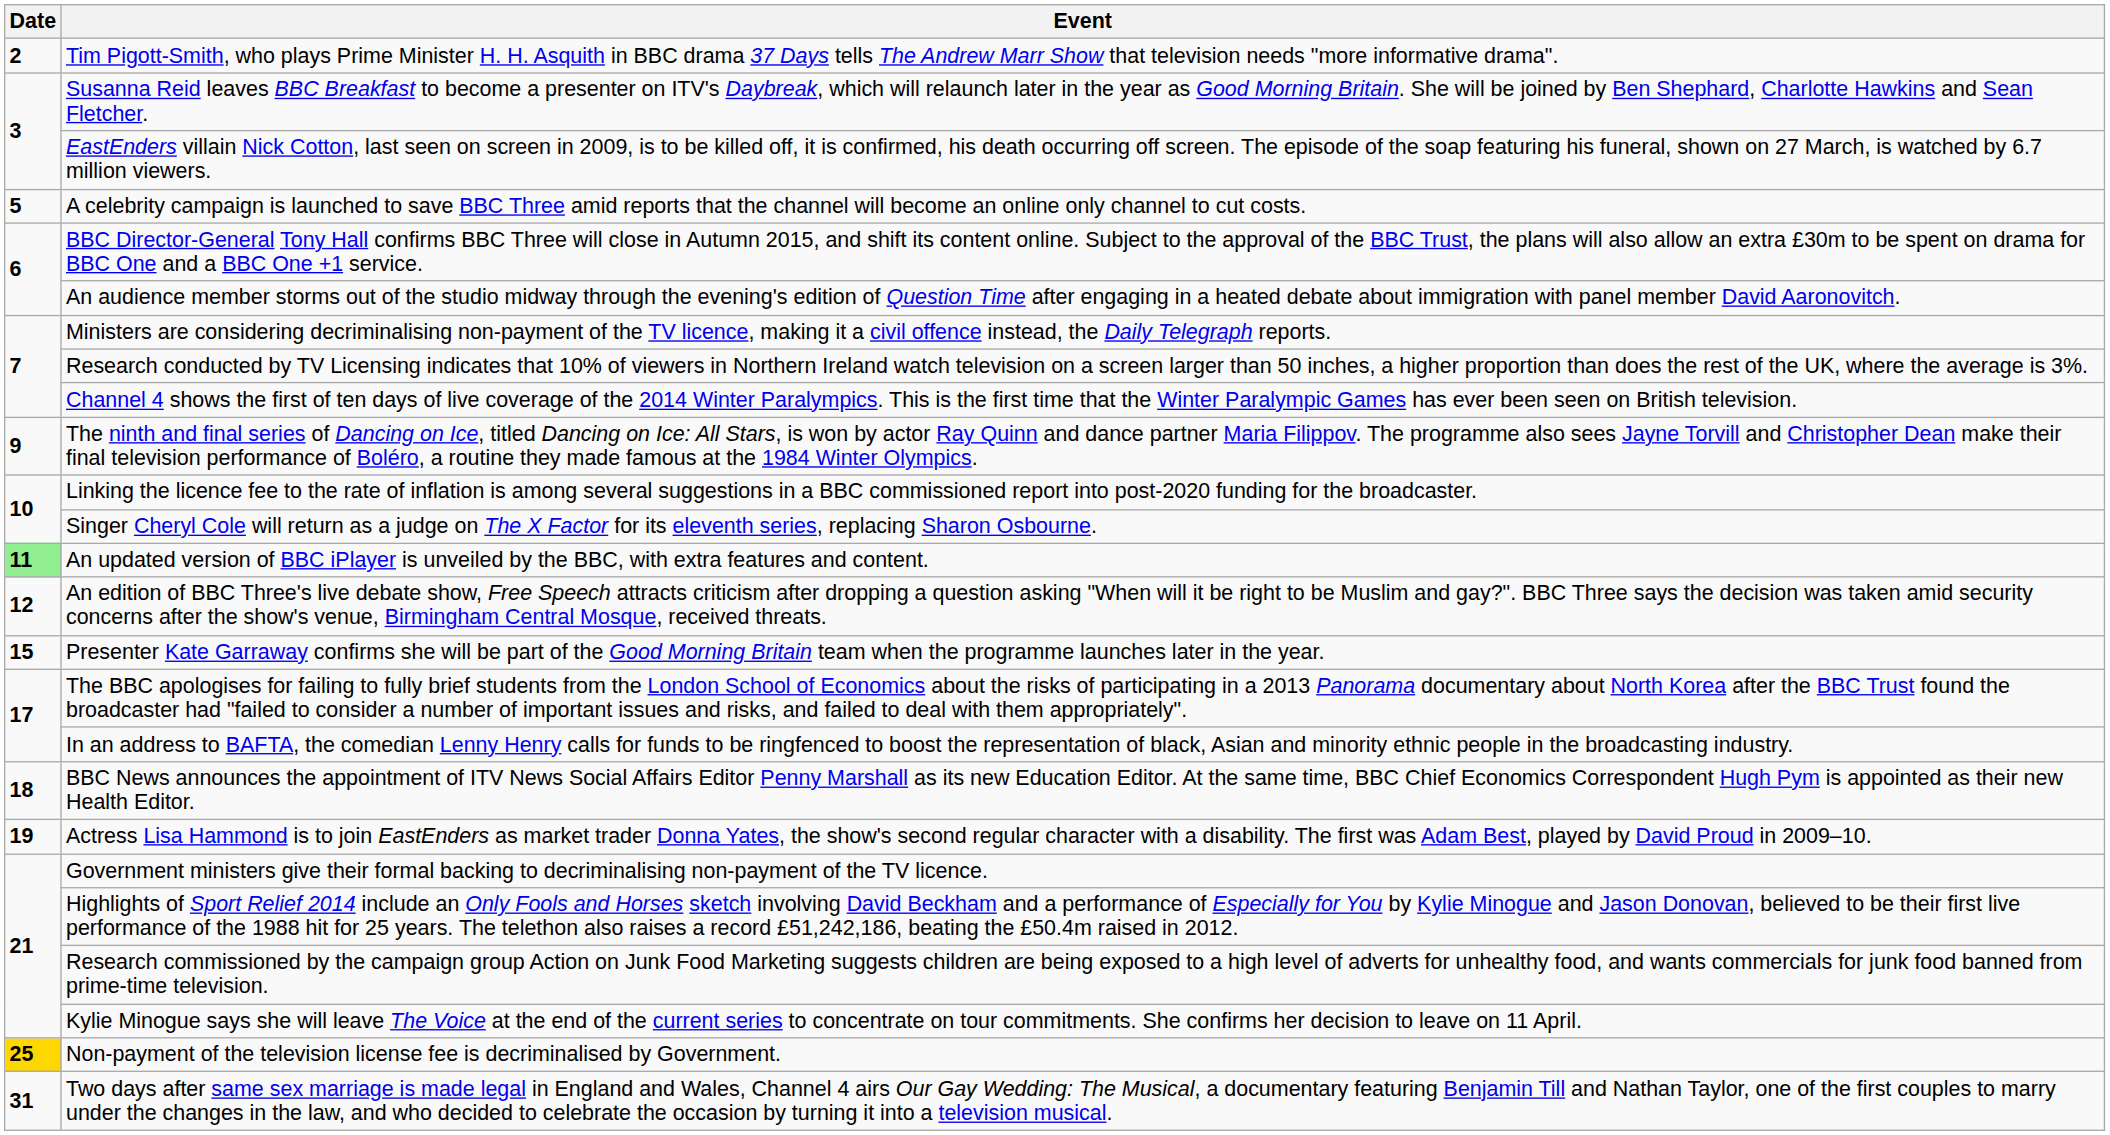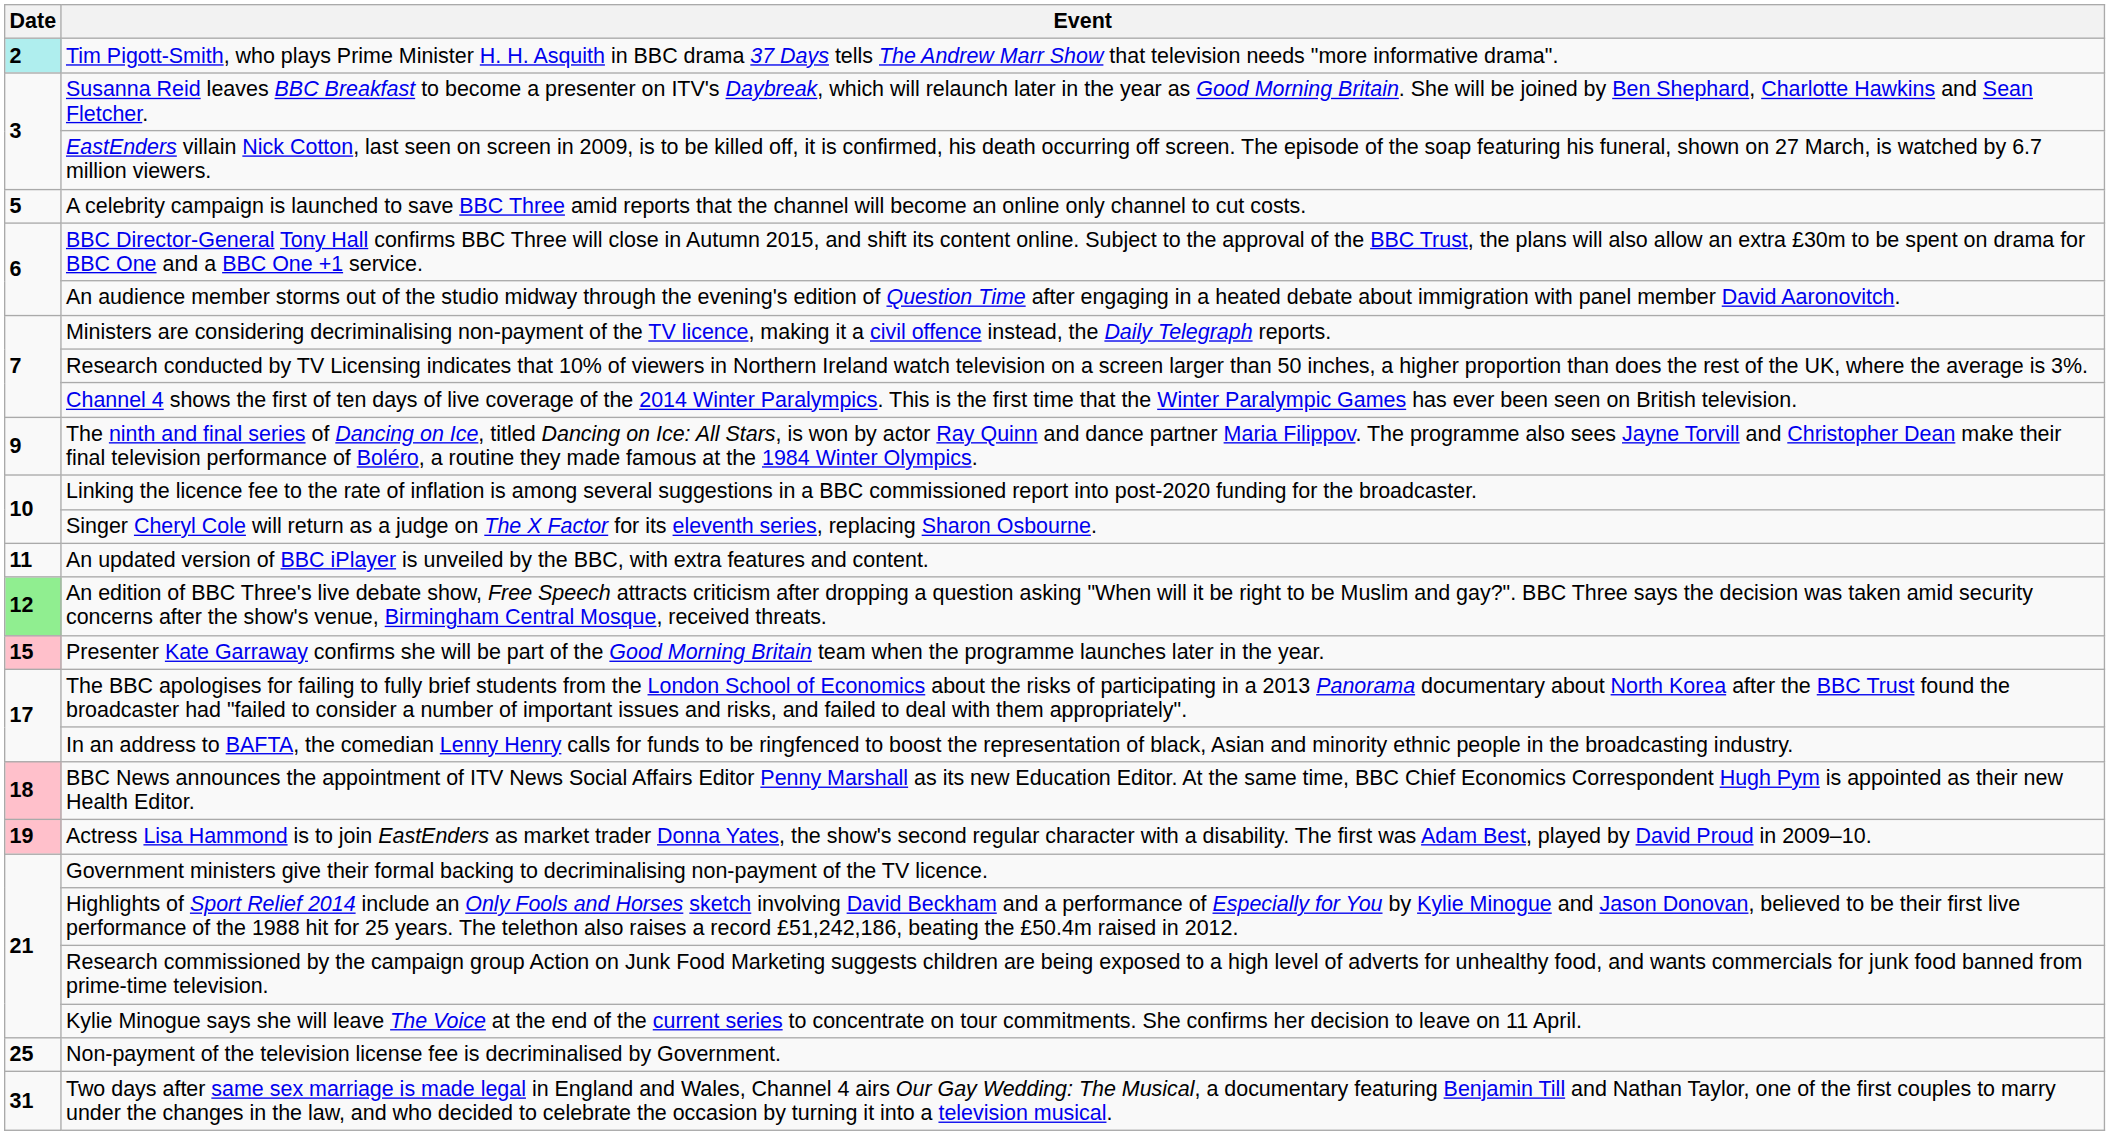(16, 55) no background -> (16, 55) paleturquoise background
(21, 560) lightgreen background -> (21, 560) no background
(22, 606) no background -> (22, 606) lightgreen background
(22, 652) no background -> (22, 652) pink background
(22, 790) no background -> (22, 790) pink background
(22, 836) no background -> (22, 836) pink background
(22, 1054) gold background -> (22, 1054) no background
